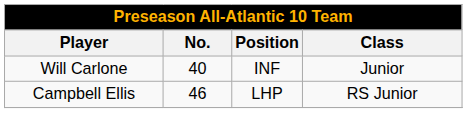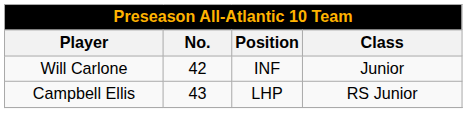(197, 68) 40 -> (197, 68) 42
(197, 94) 46 -> (197, 94) 43
